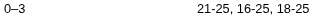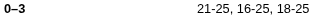(15, 8) normal -> (15, 8) bold
